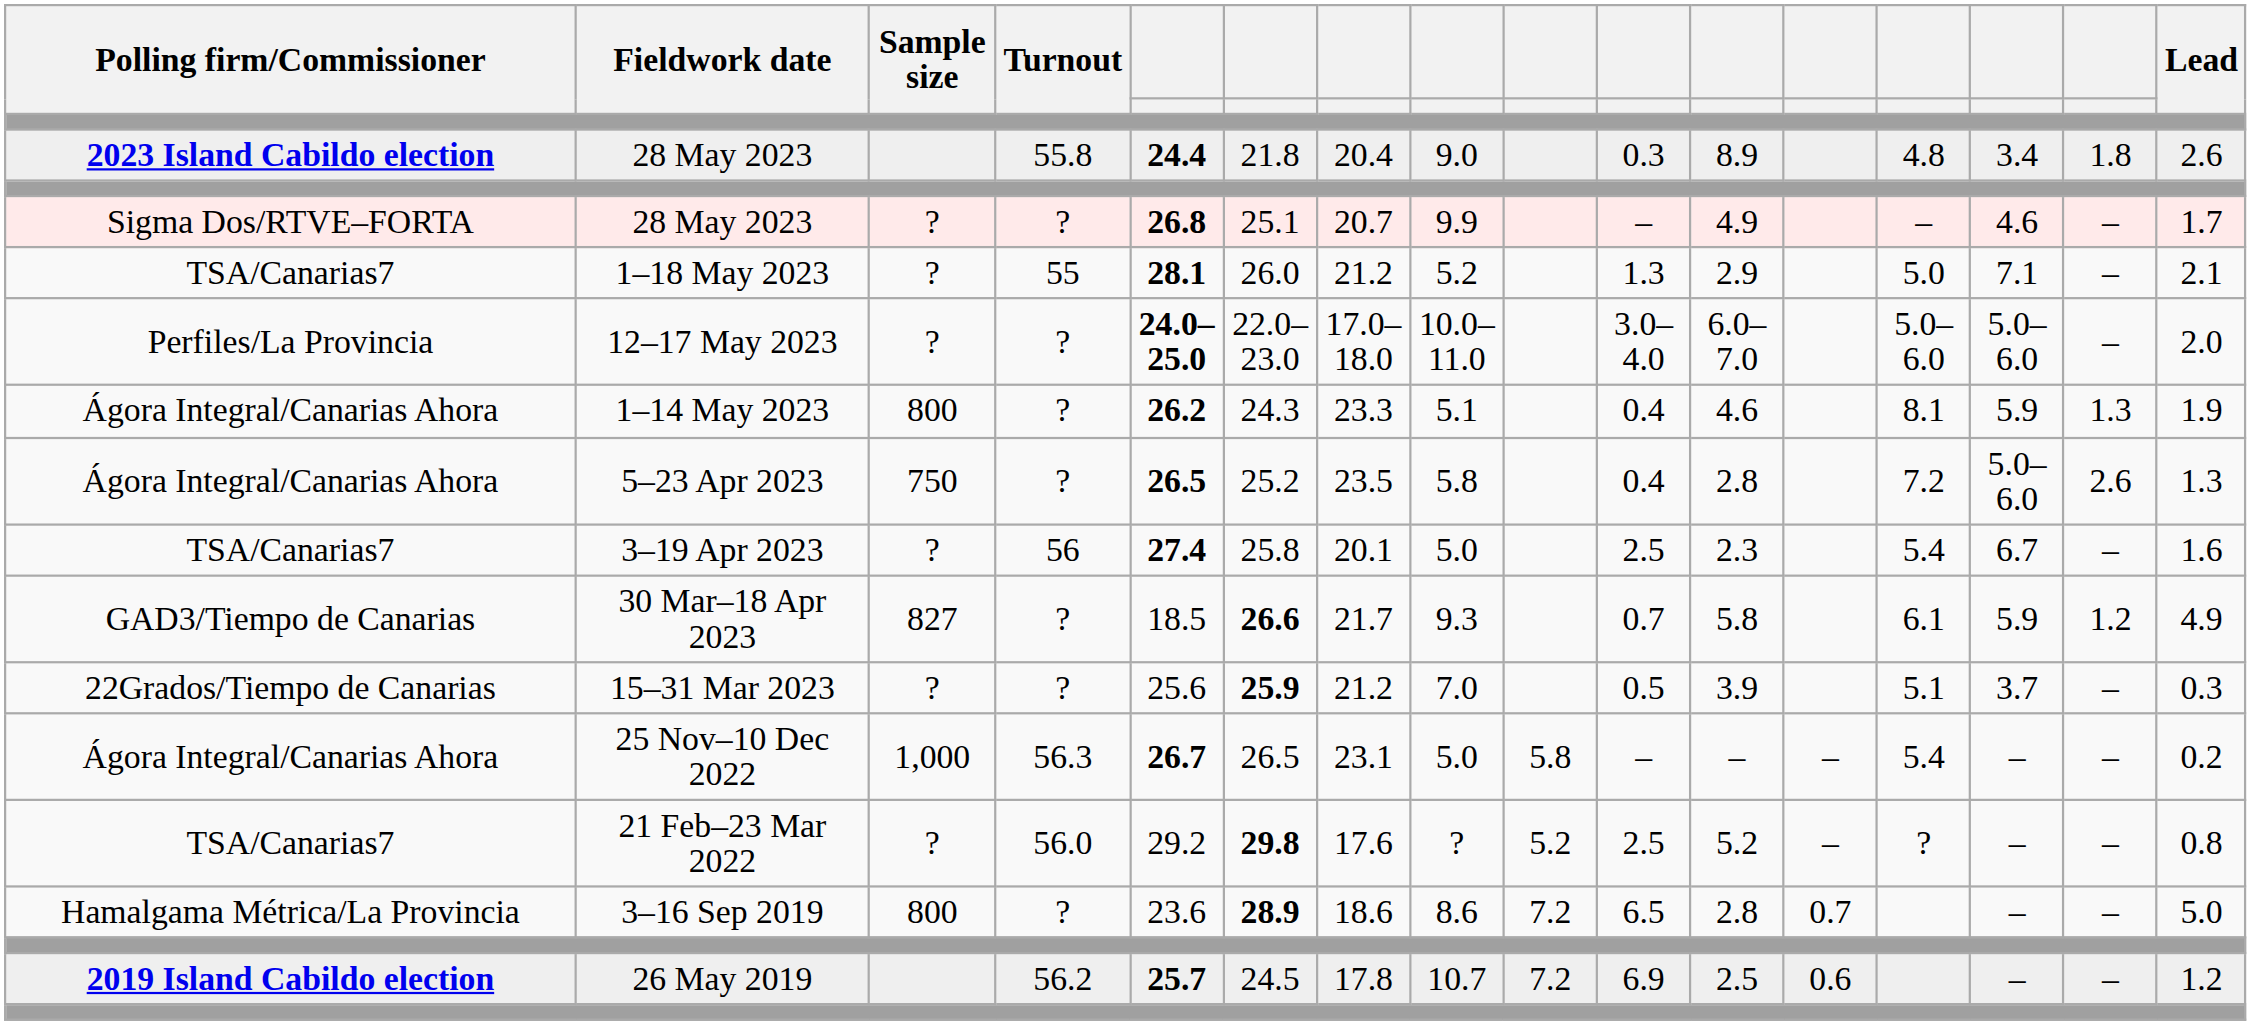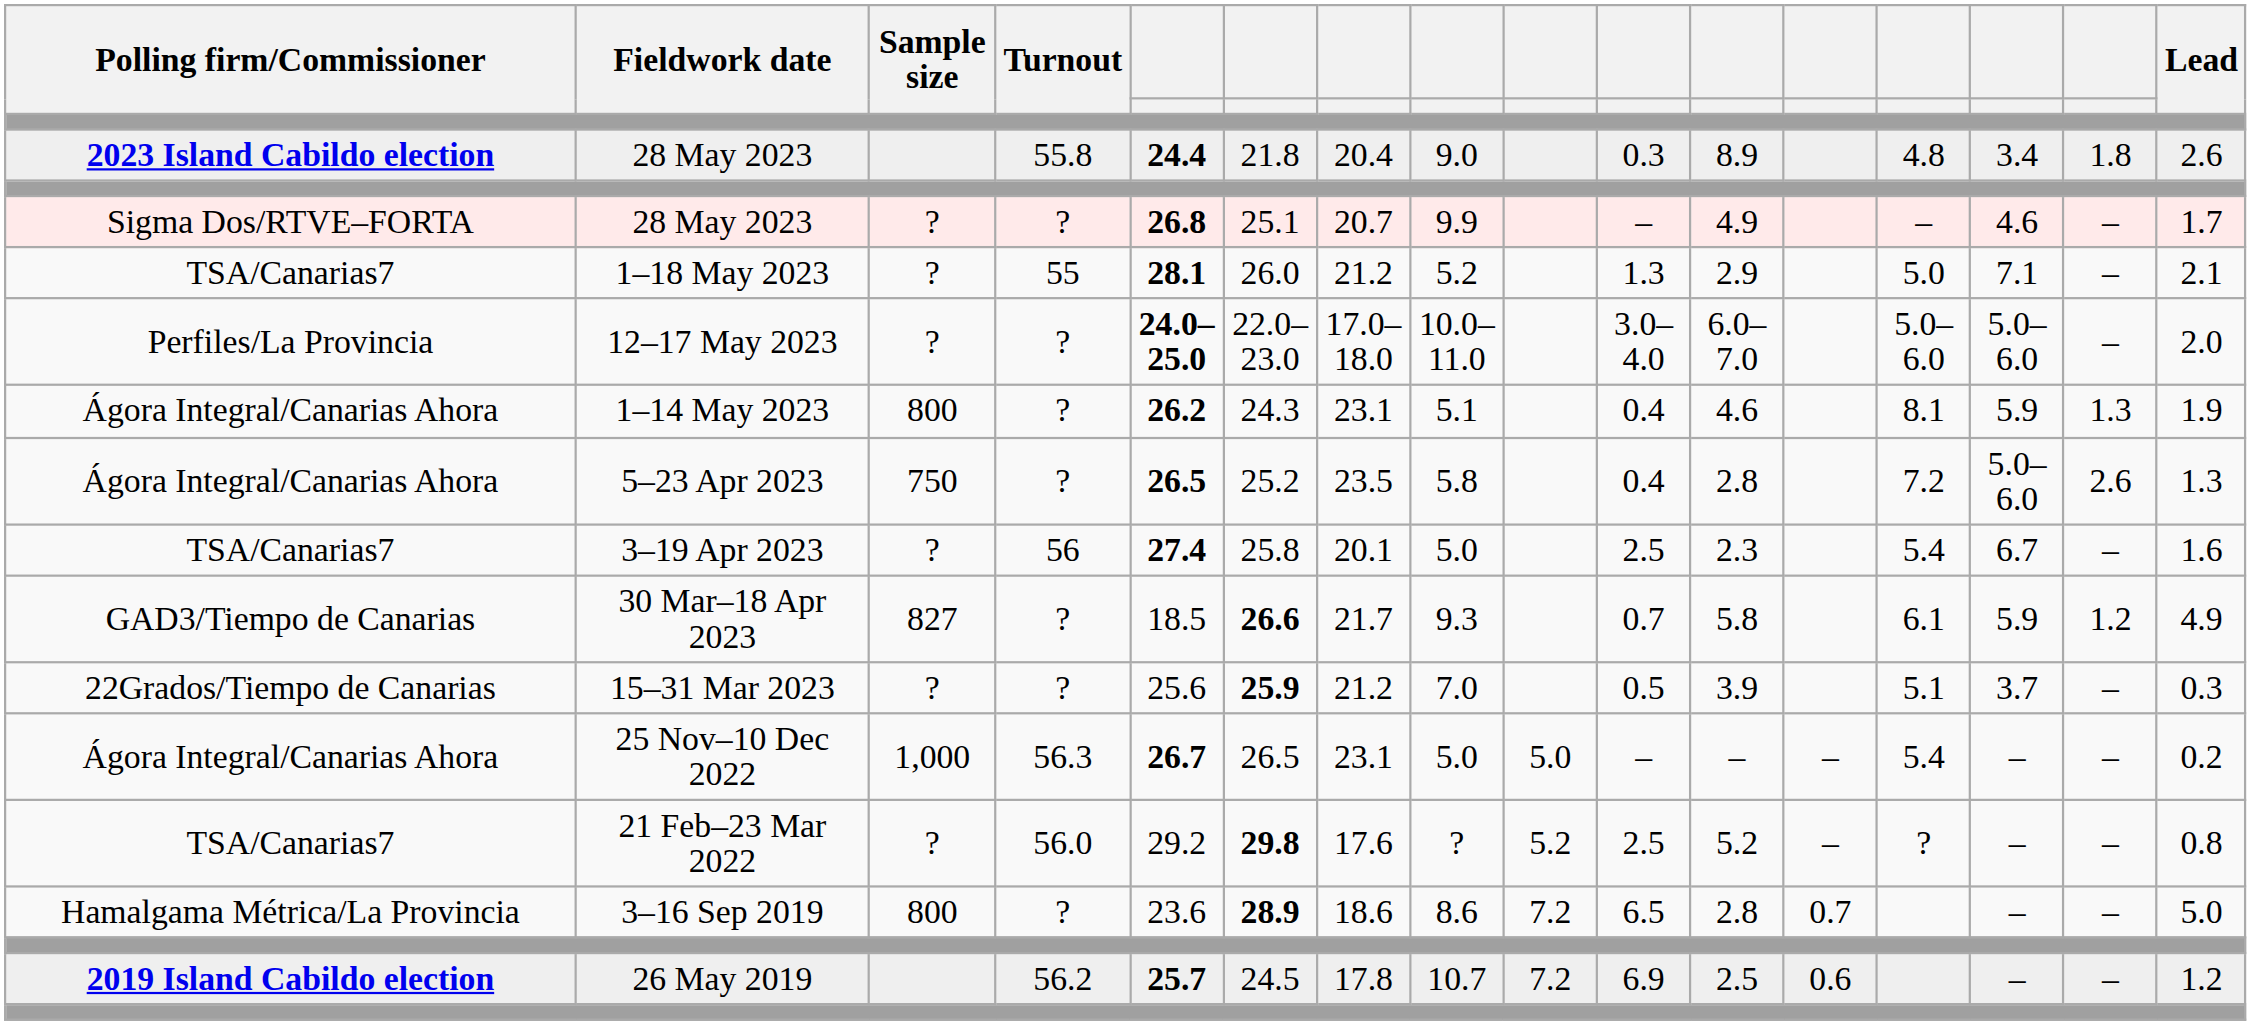(1363, 410) 23.3 -> (1363, 410) 23.1
(1550, 755) 5.8 -> (1550, 755) 5.0
